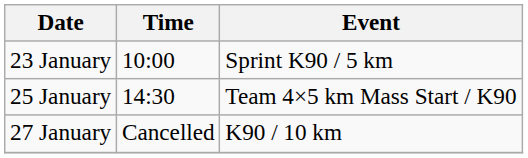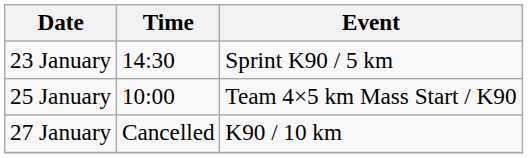(148, 59) 10:00 -> (148, 59) 14:30
(148, 96) 14:30 -> (148, 96) 10:00
